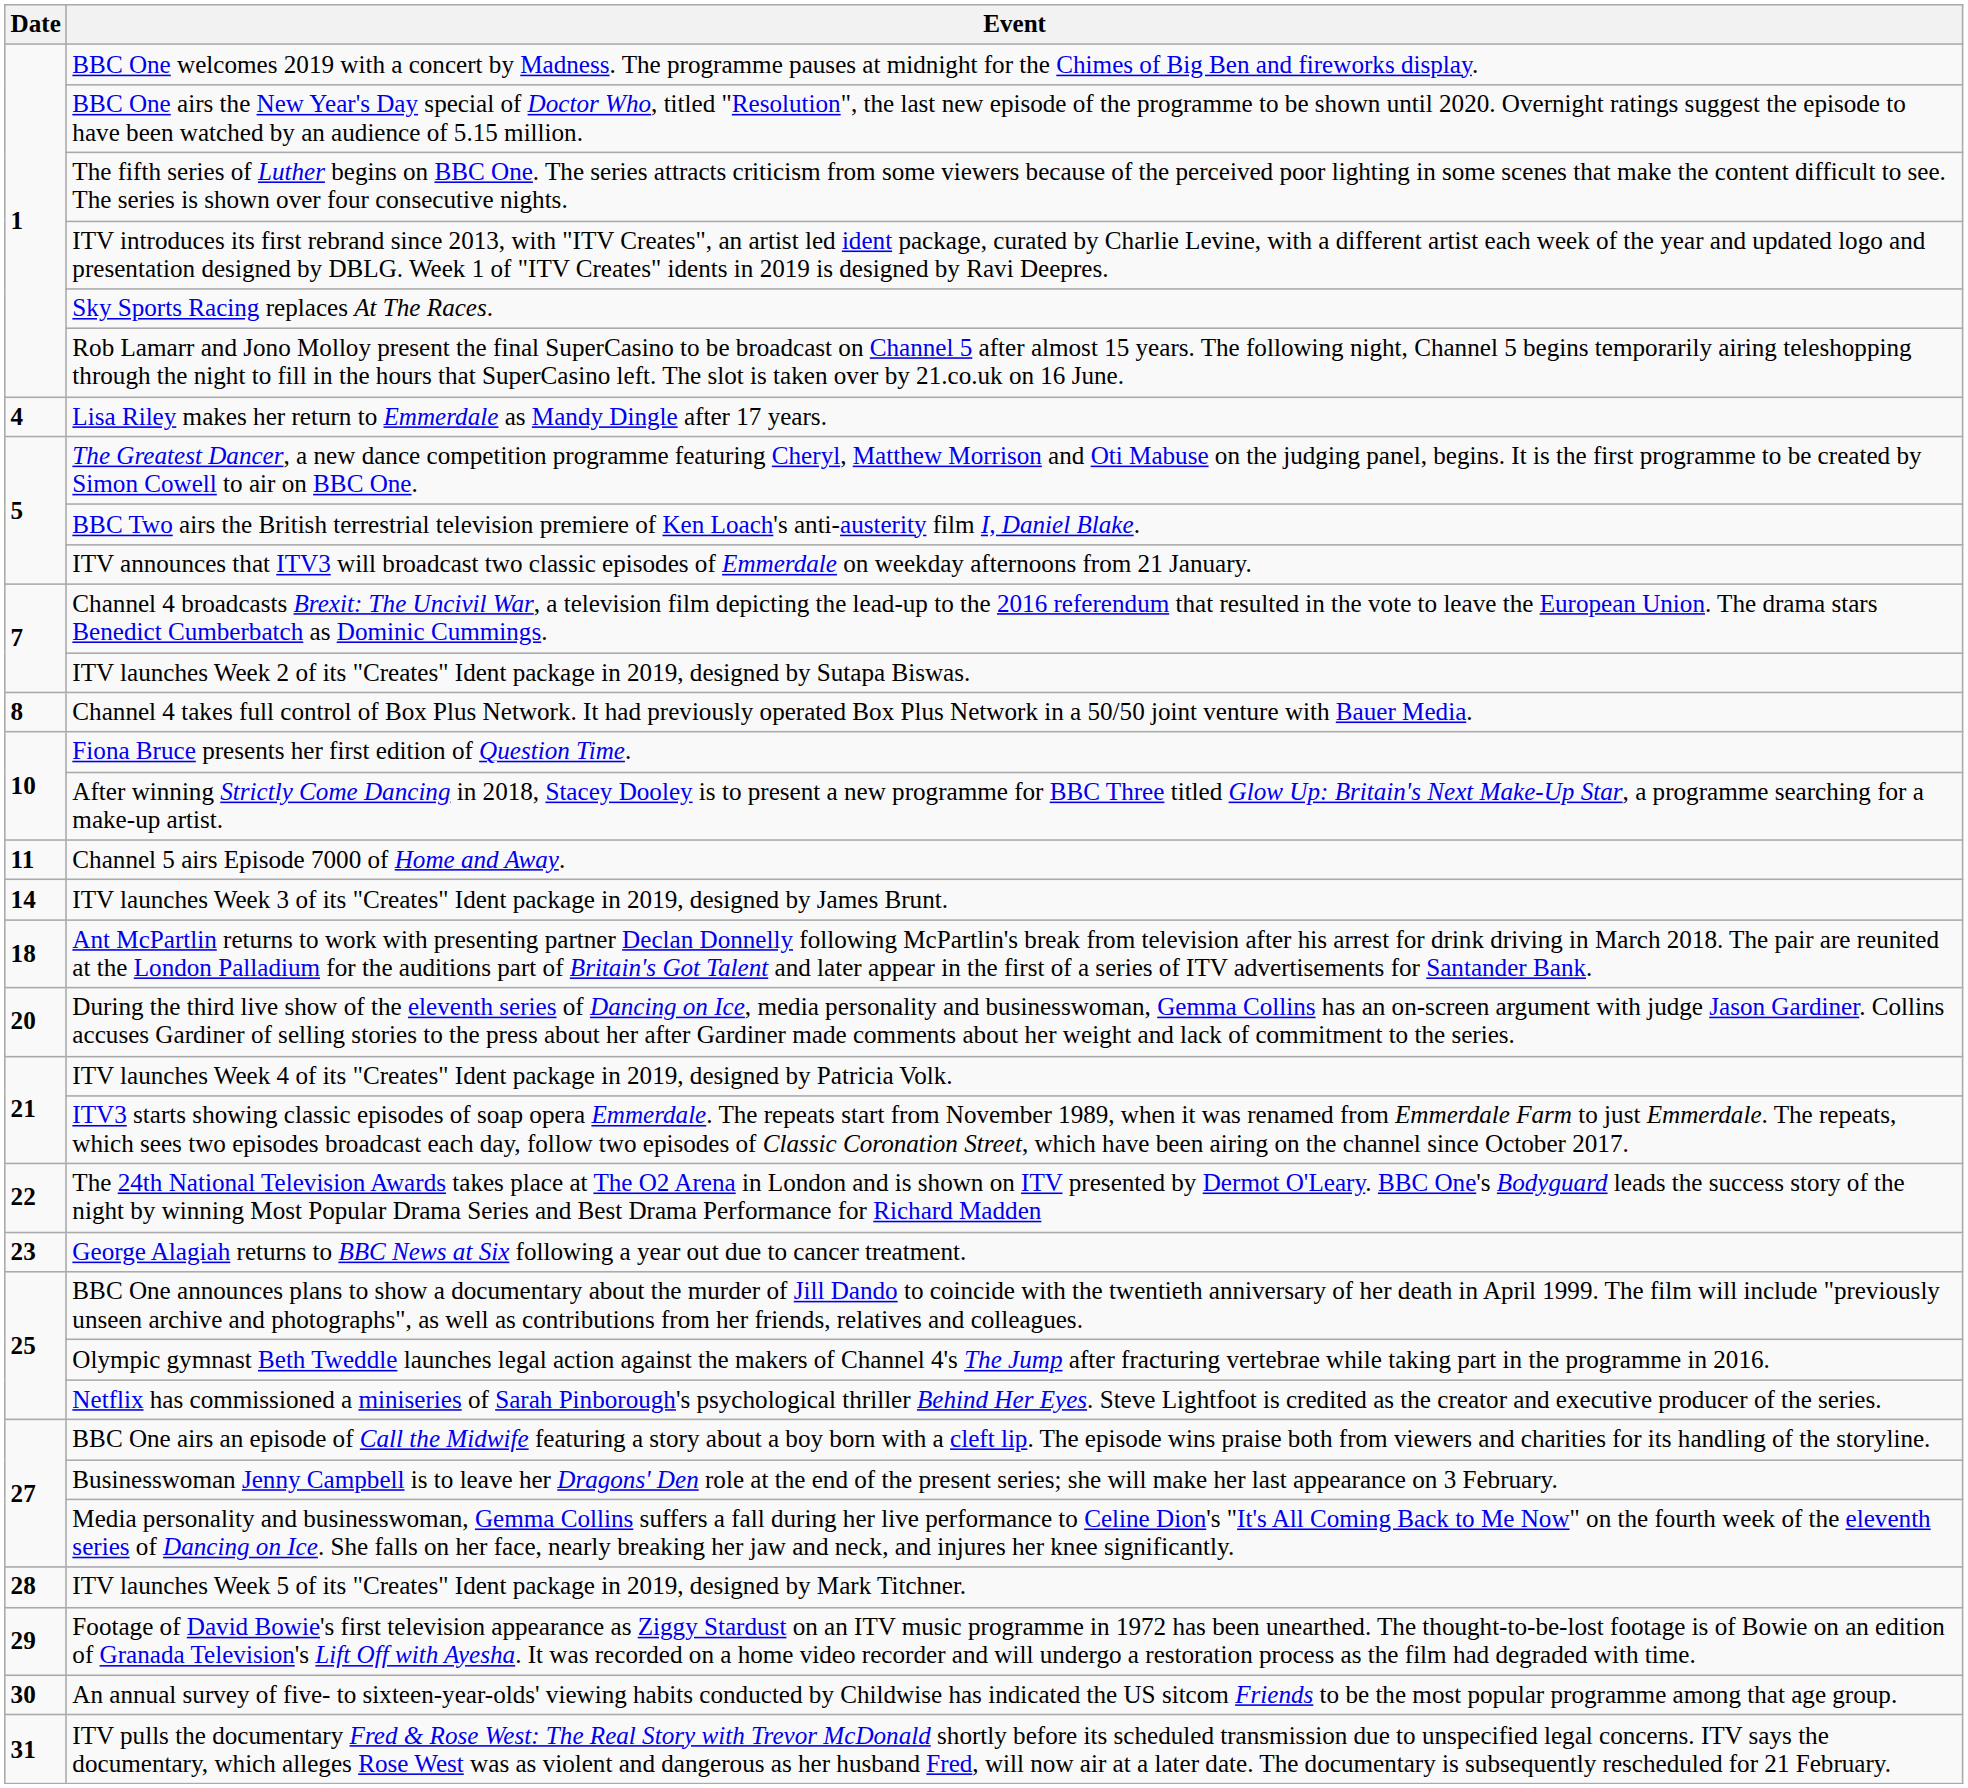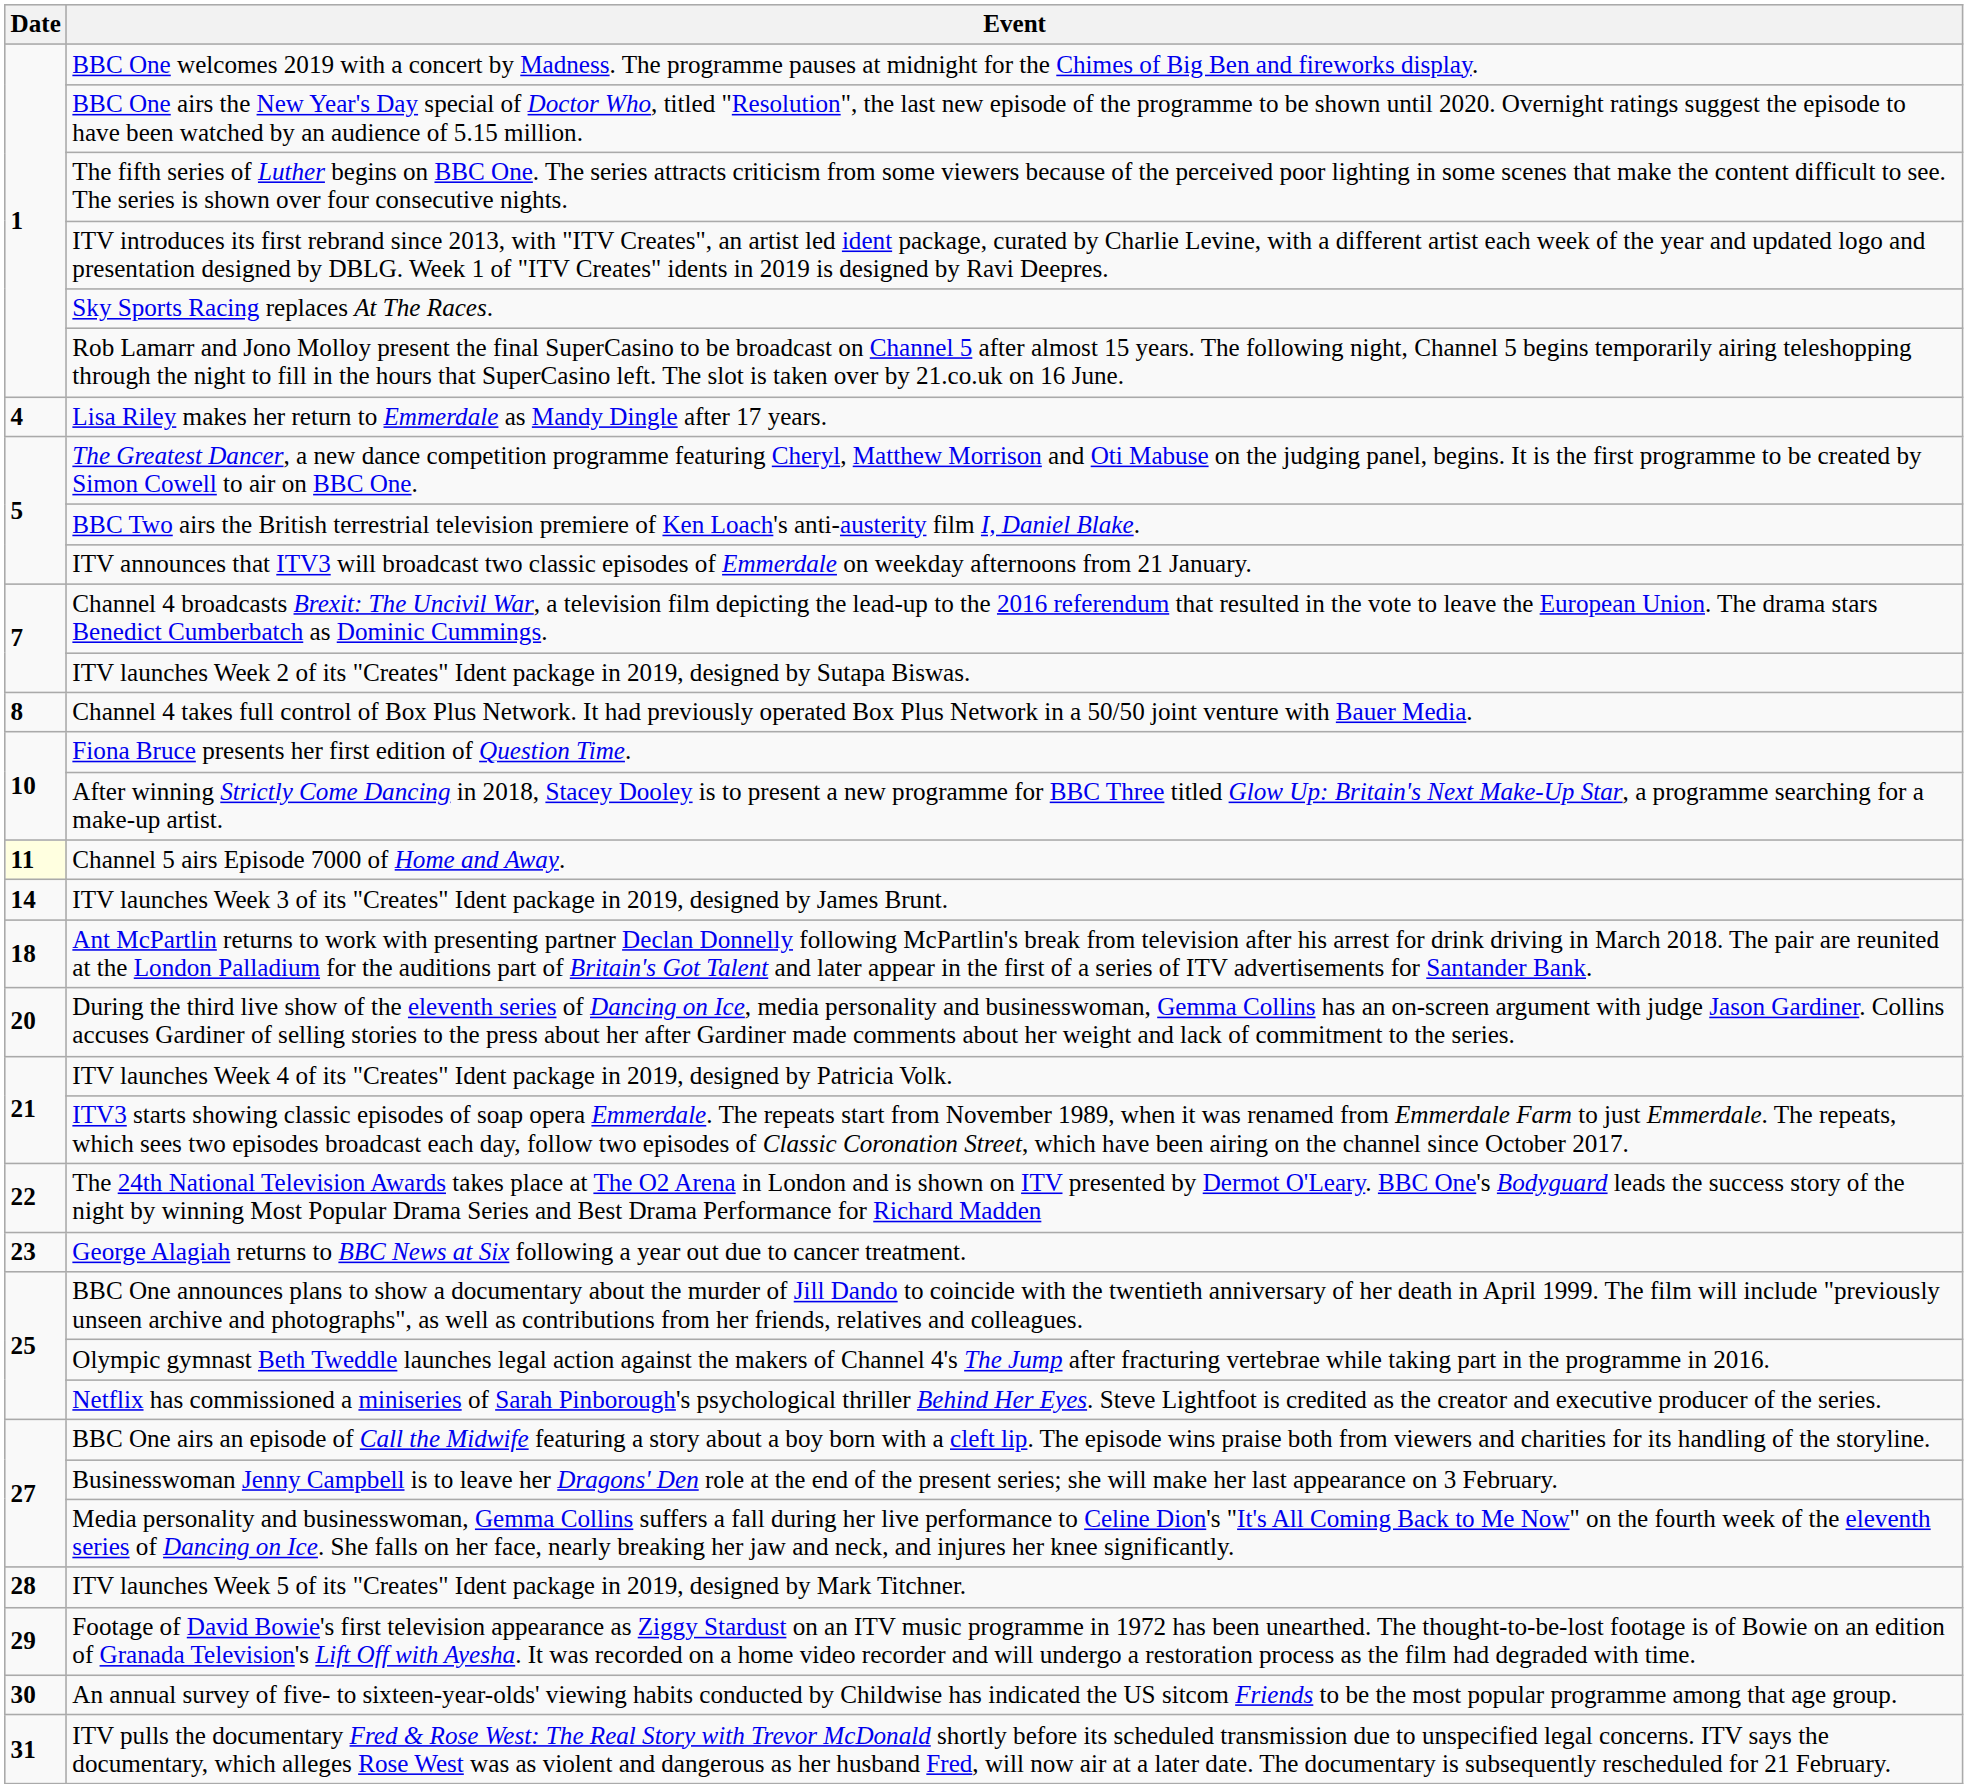(22, 859) no background -> (22, 859) lightyellow background
